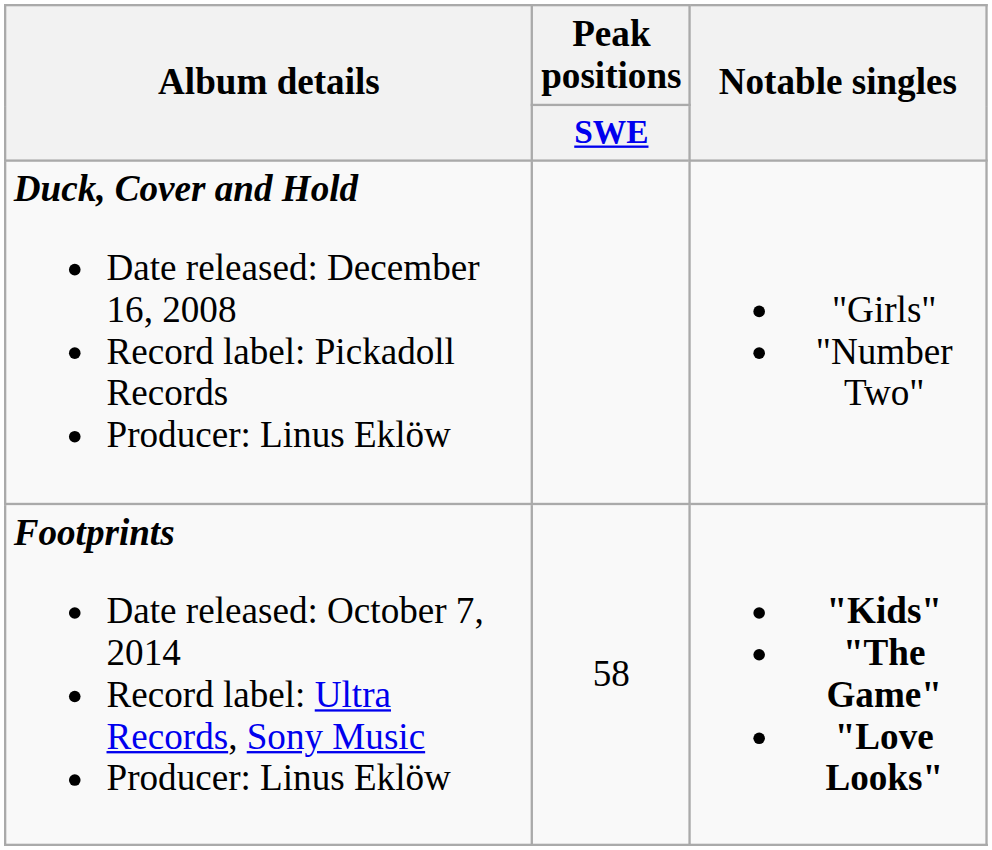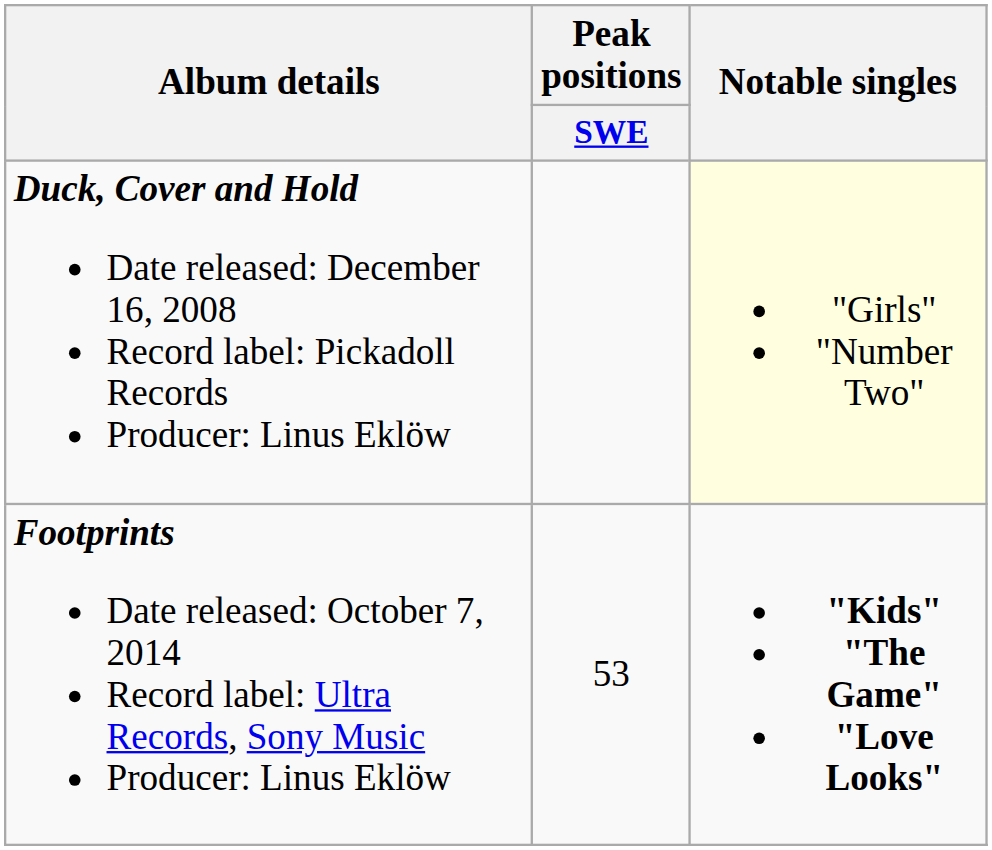(838, 353) no background -> (838, 353) lightyellow background
(611, 673) 58 -> (611, 673) 53
